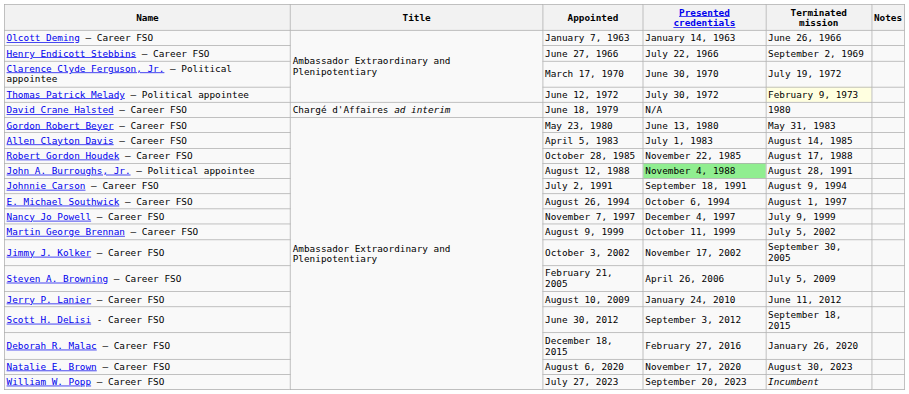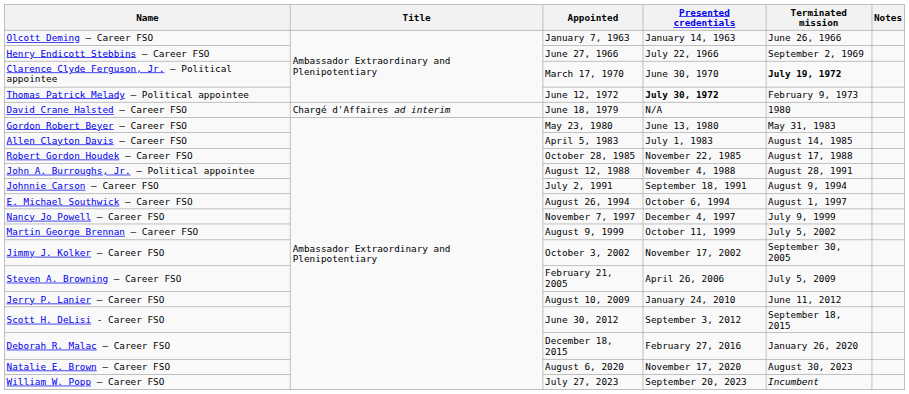(805, 74) normal -> (805, 74) bold
(682, 95) normal -> (682, 95) bold
(813, 95) lightyellow background -> (813, 95) no background
(690, 171) lightgreen background -> (690, 171) no background
